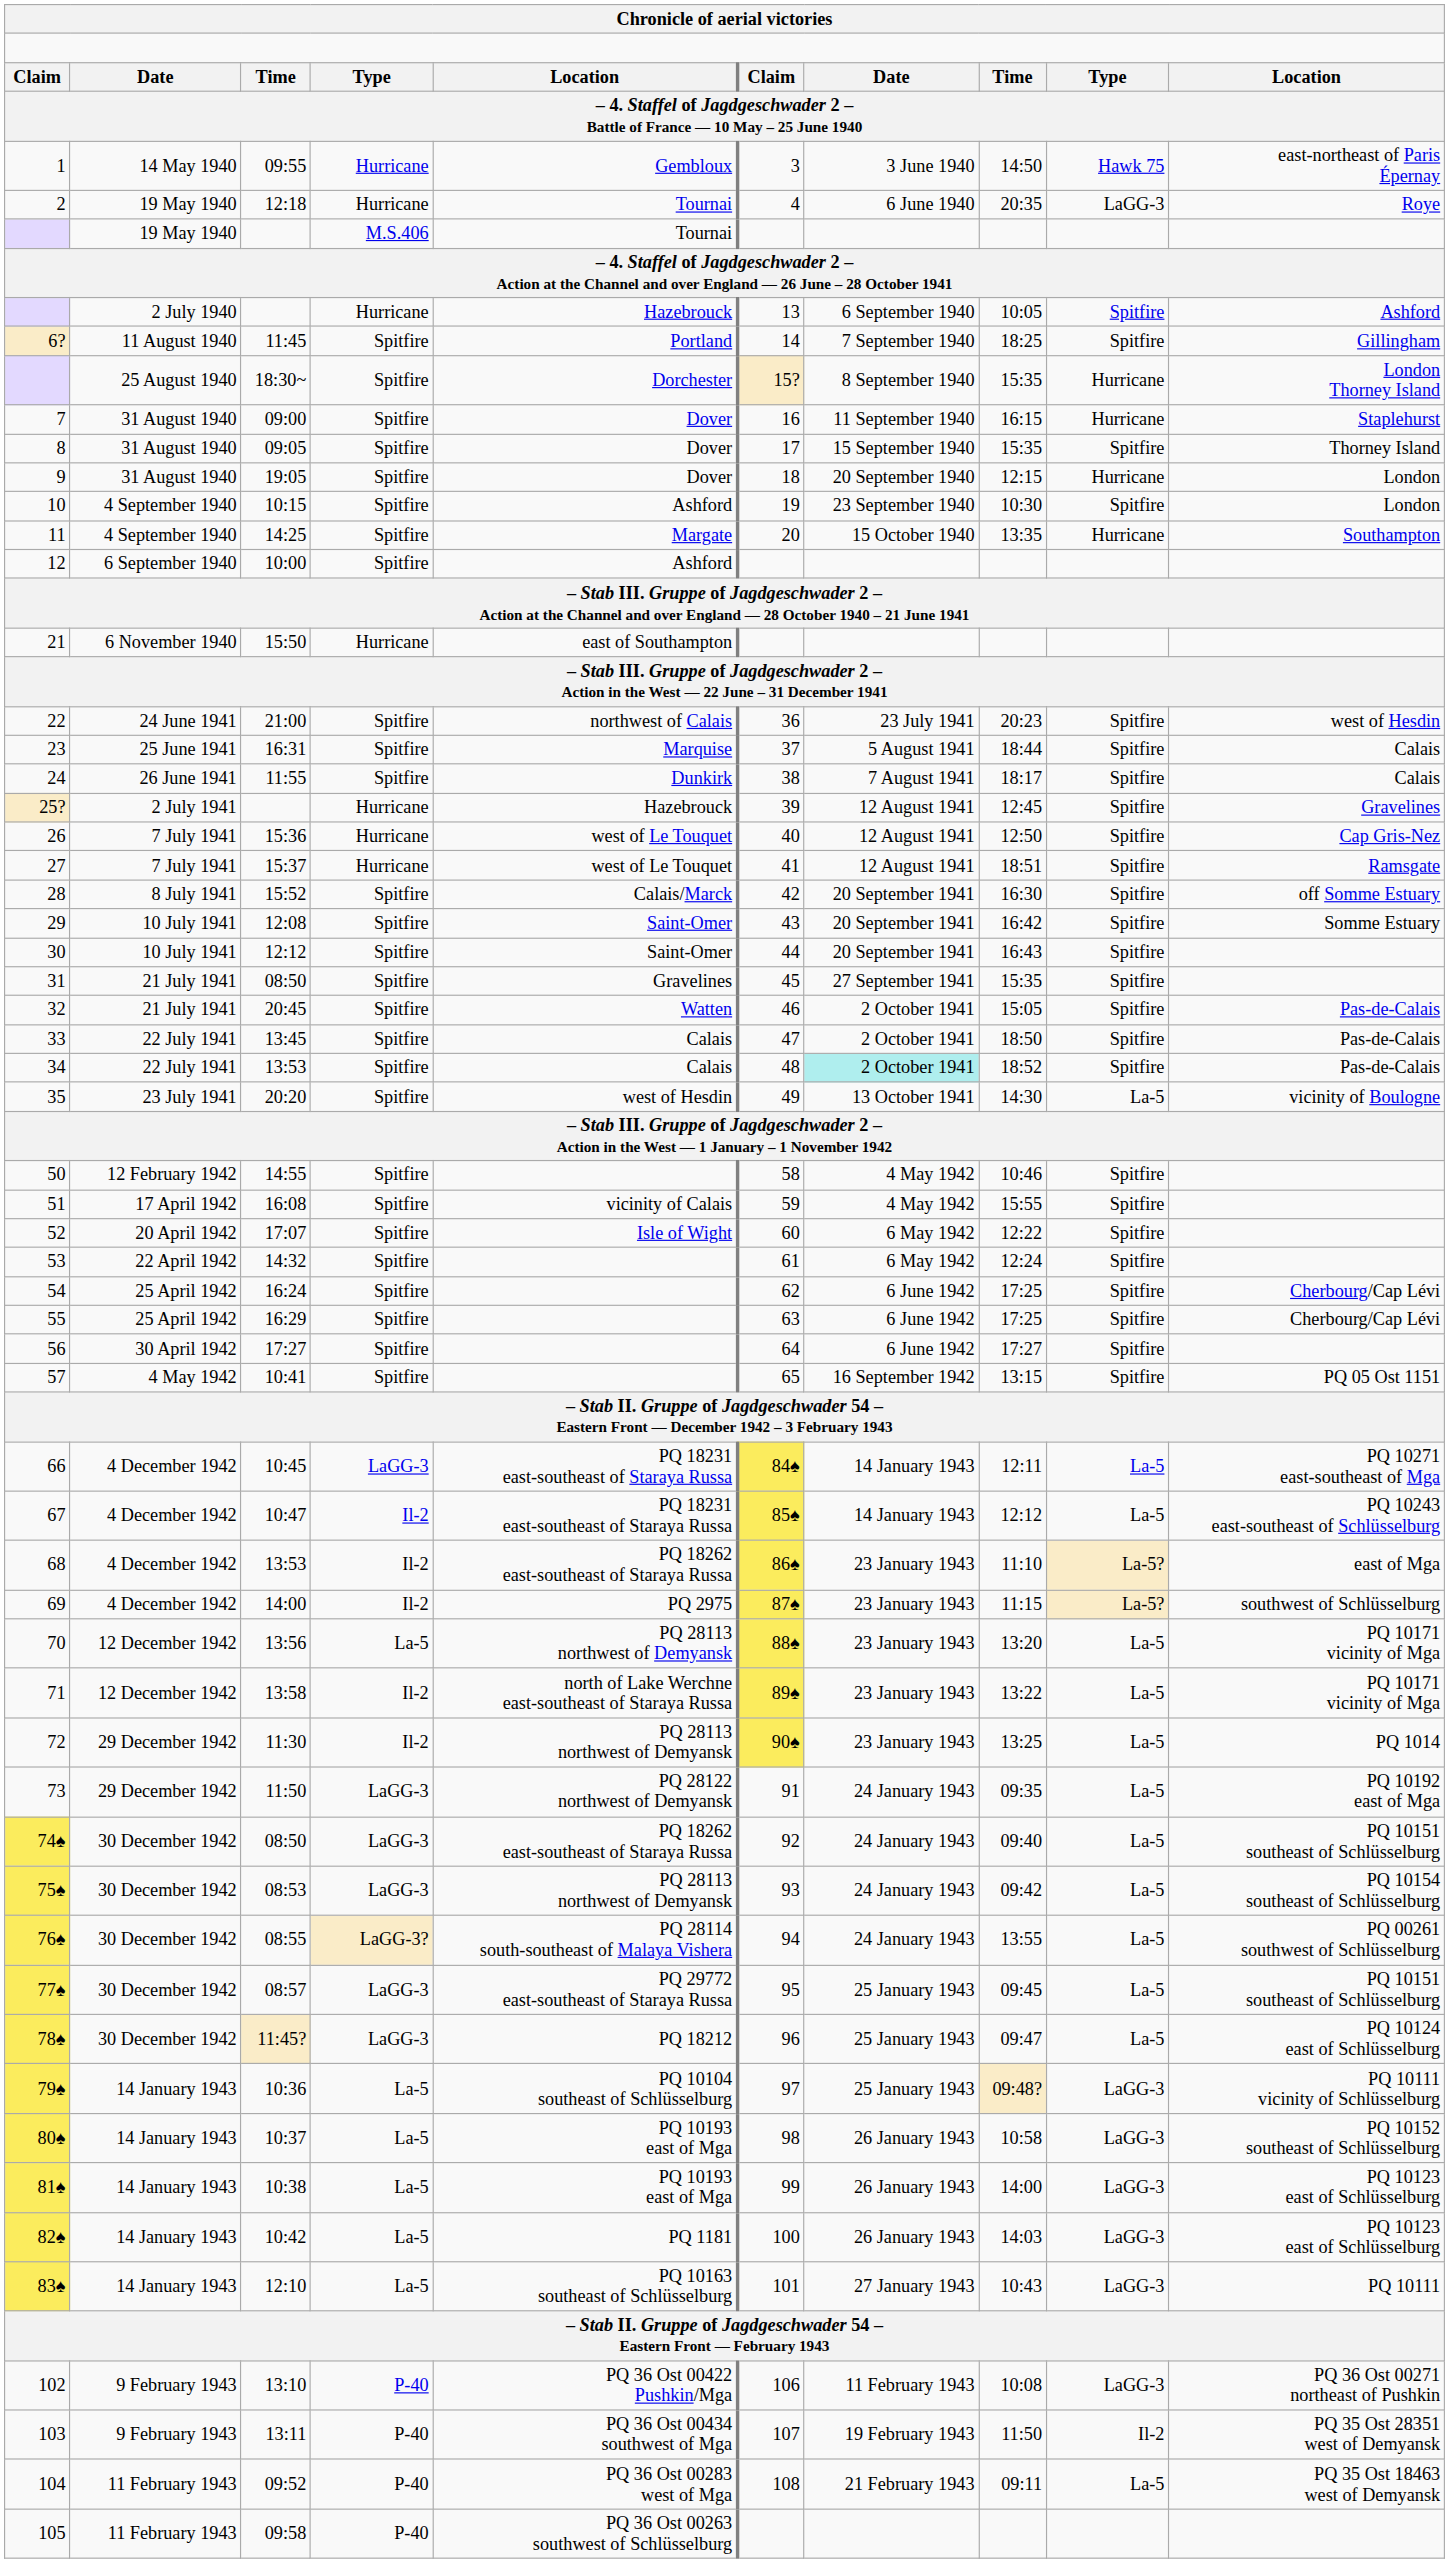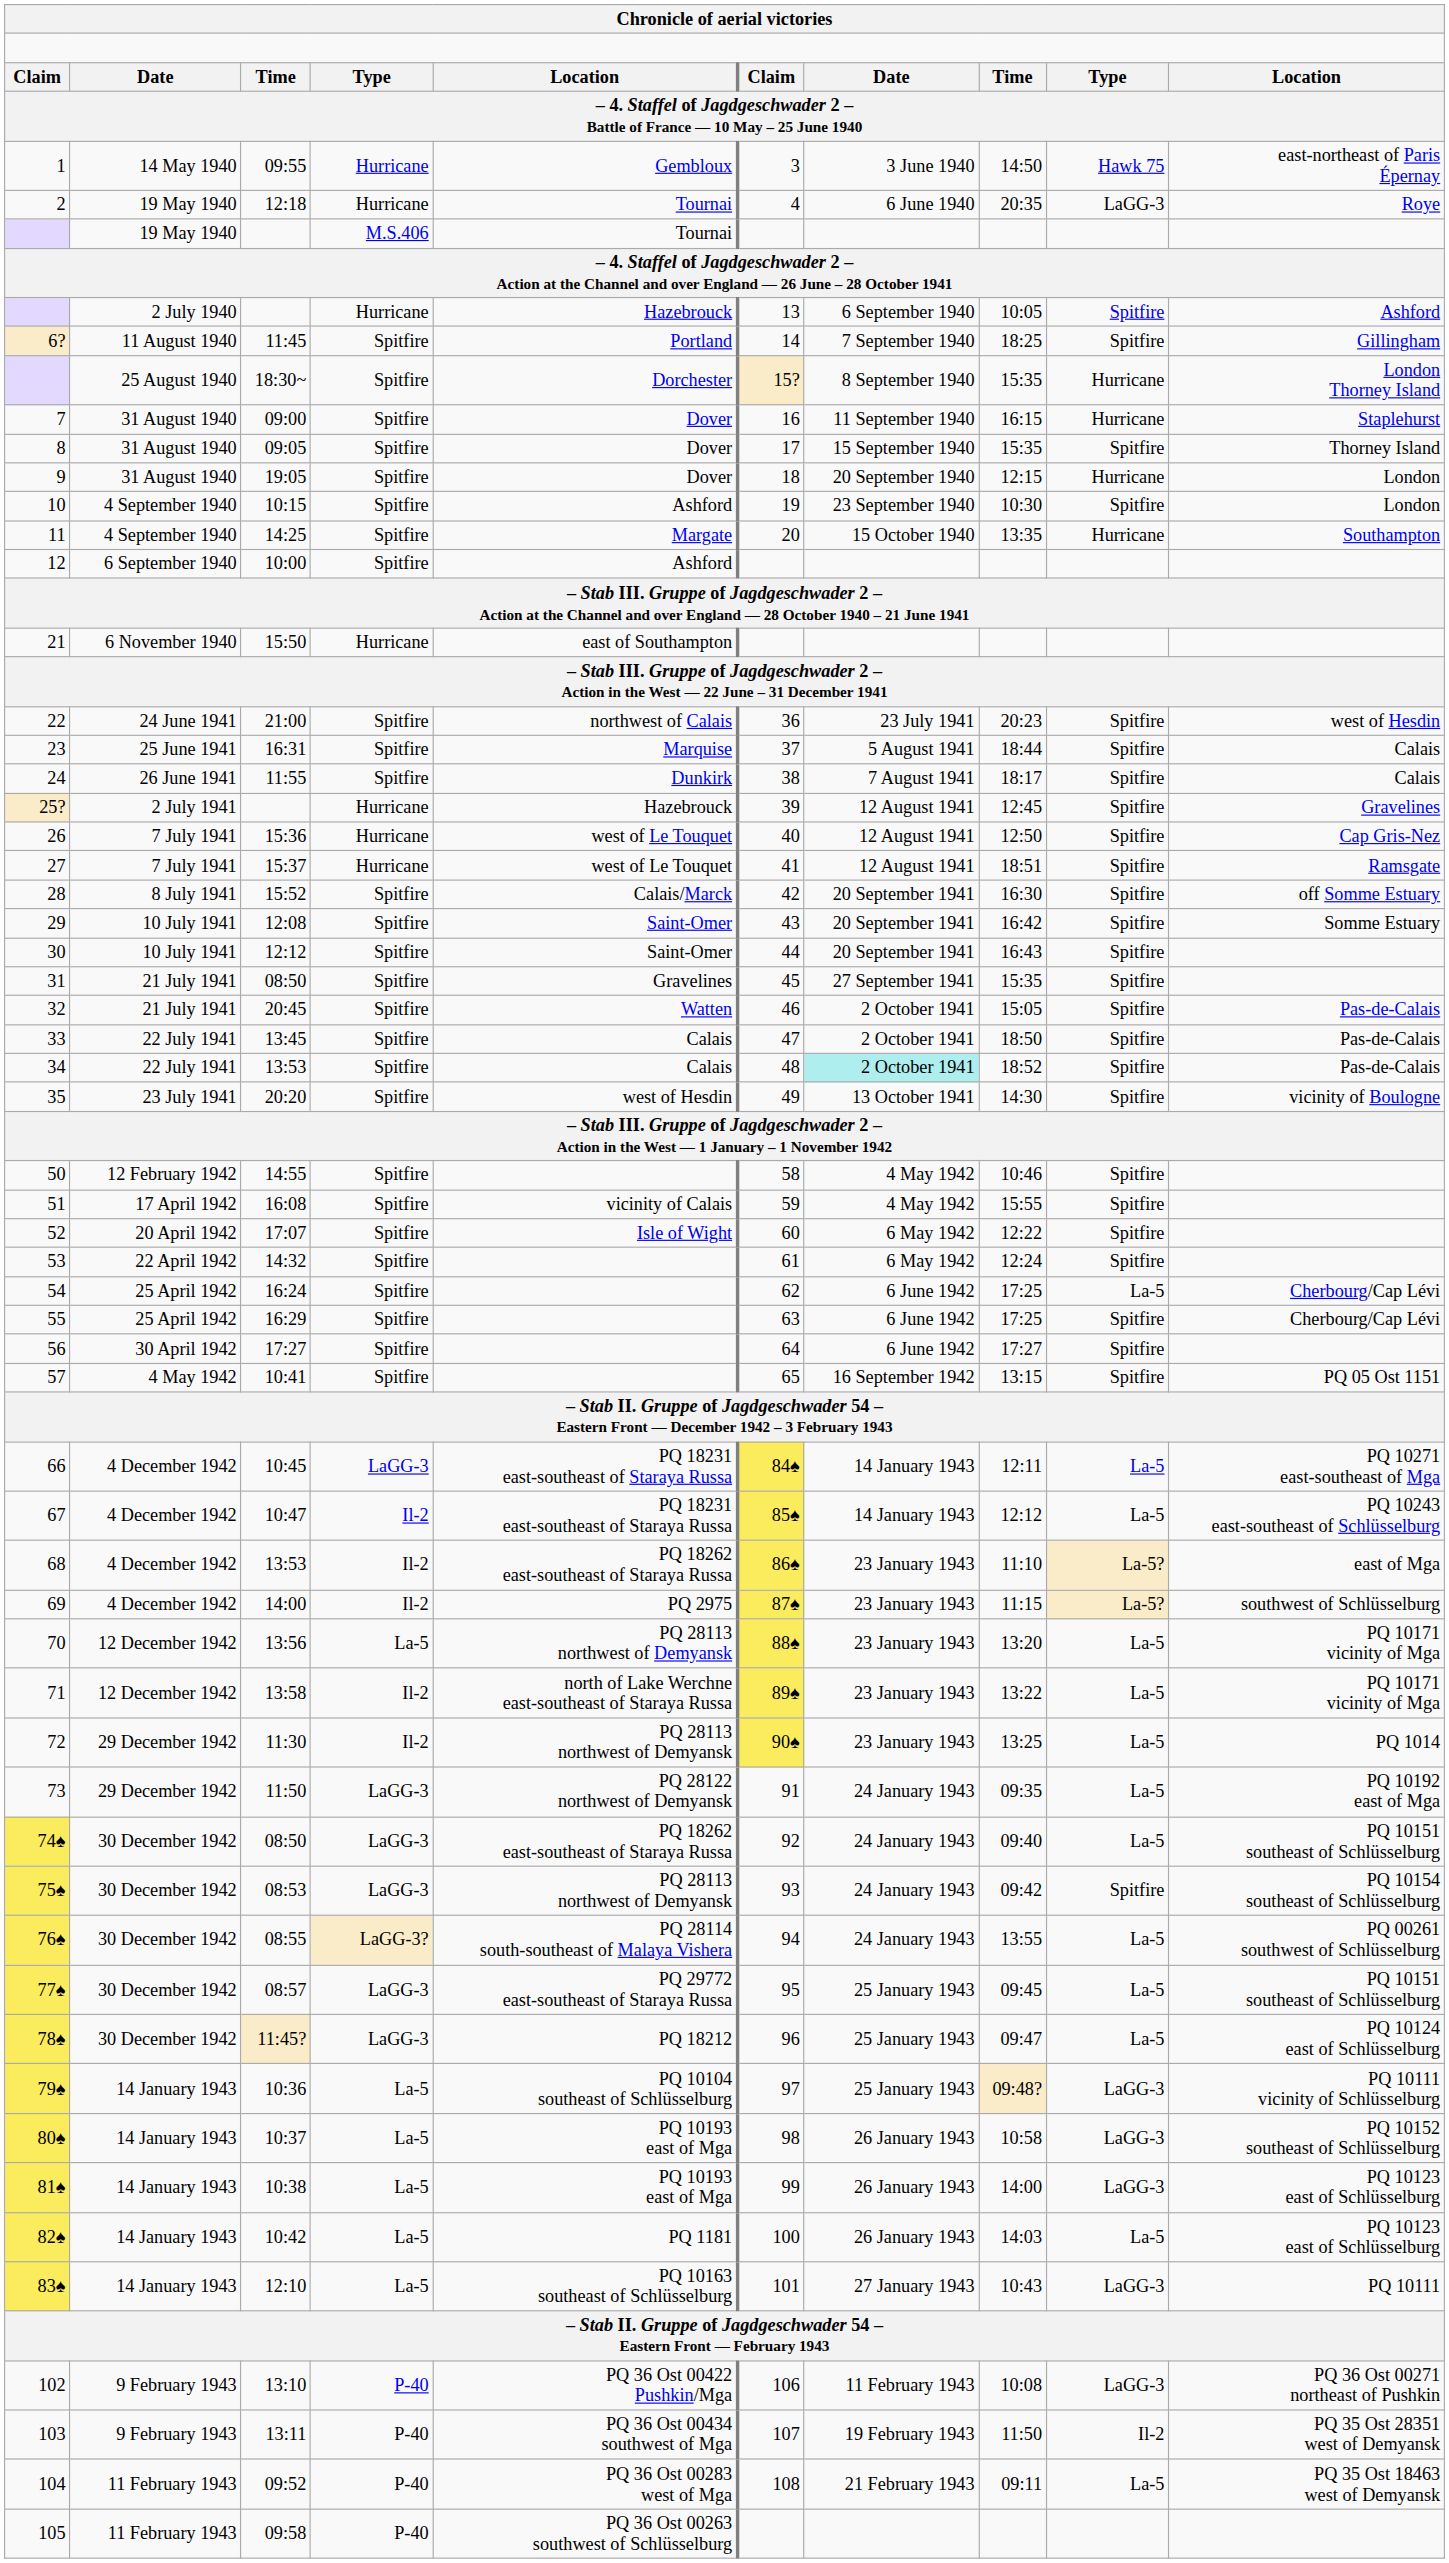(1147, 1096) La-5 -> (1137, 1096) Spitfire
(1137, 1290) Spitfire -> (1147, 1290) La-5
(1147, 1890) La-5 -> (1137, 1890) Spitfire
(1134, 2236) LaGG-3 -> (1147, 2236) La-5
